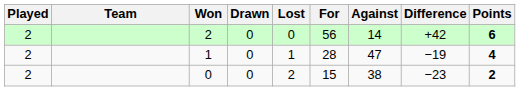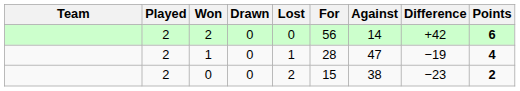columns swapped: (121, 14) <-> (28, 14)
